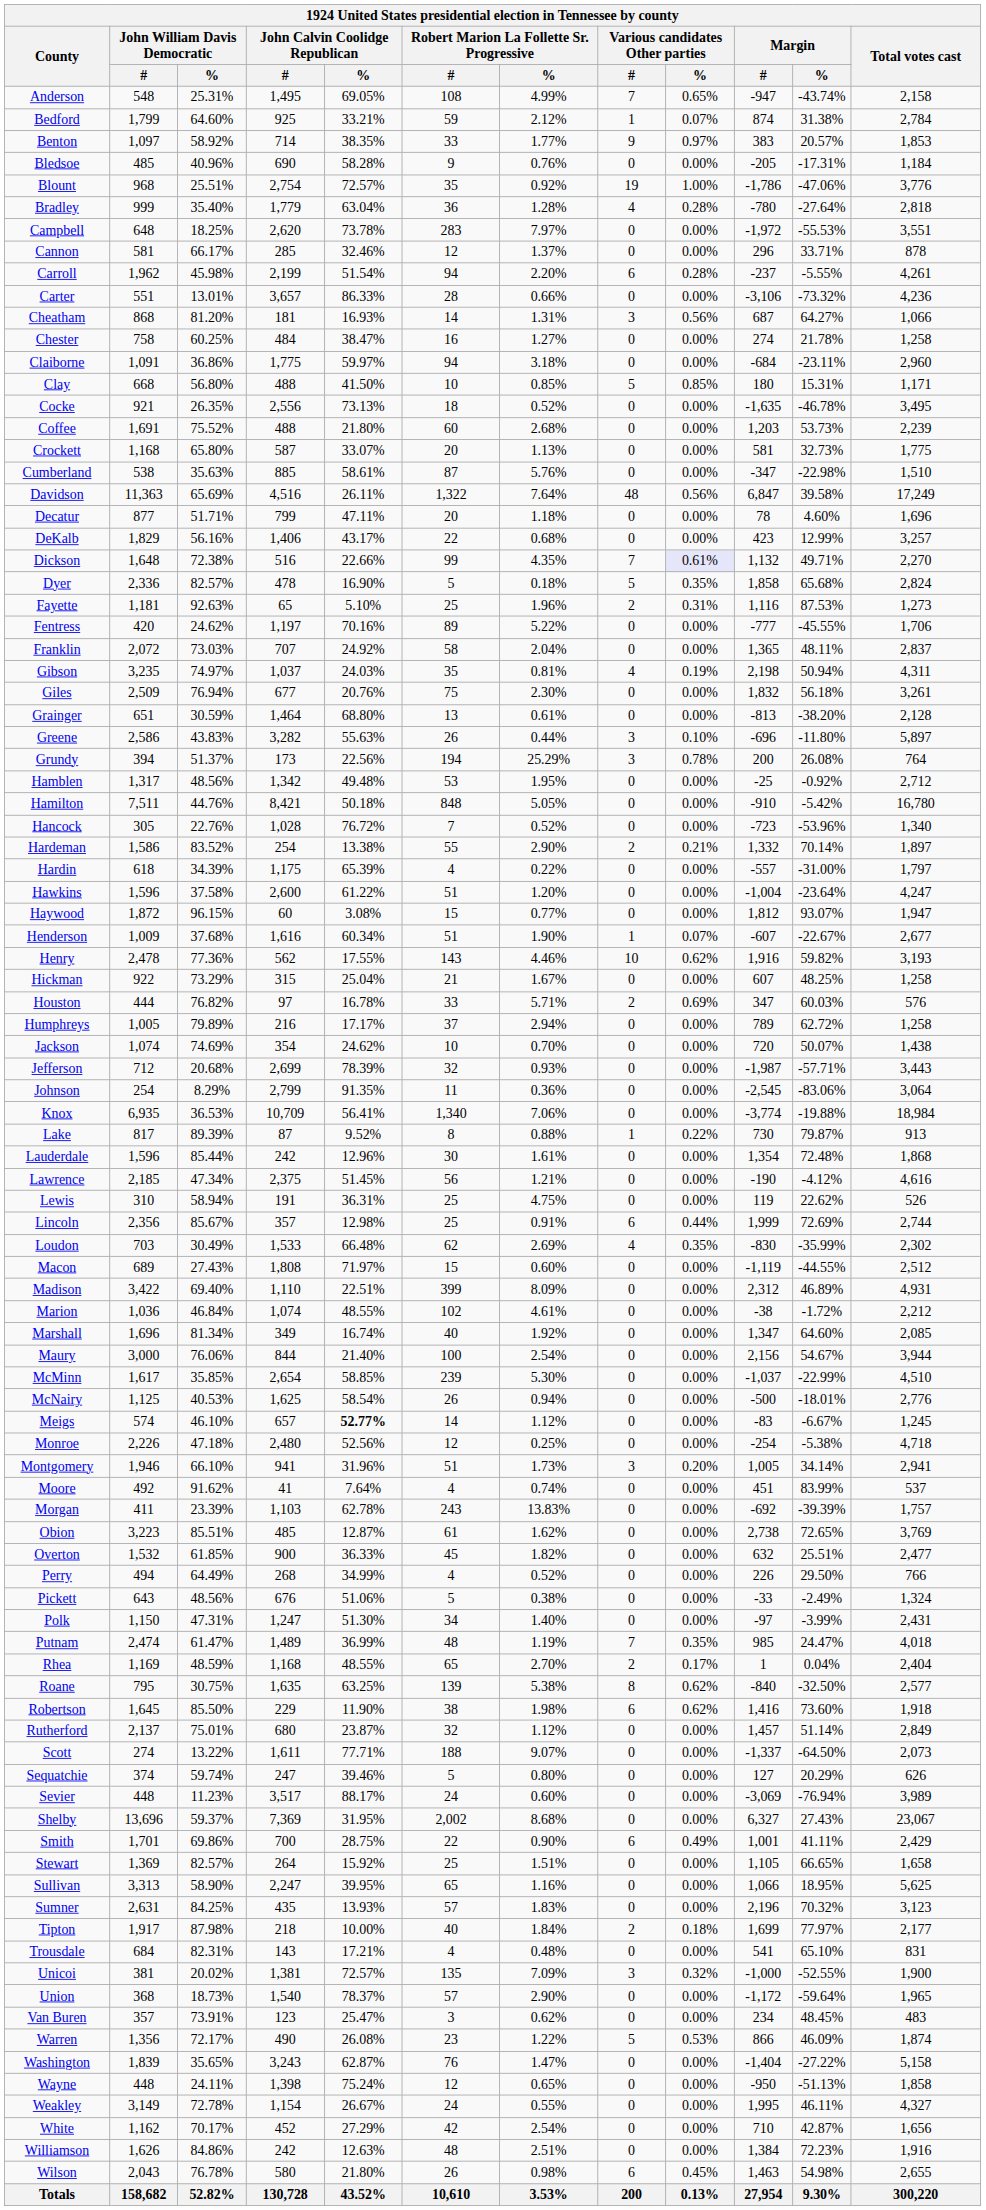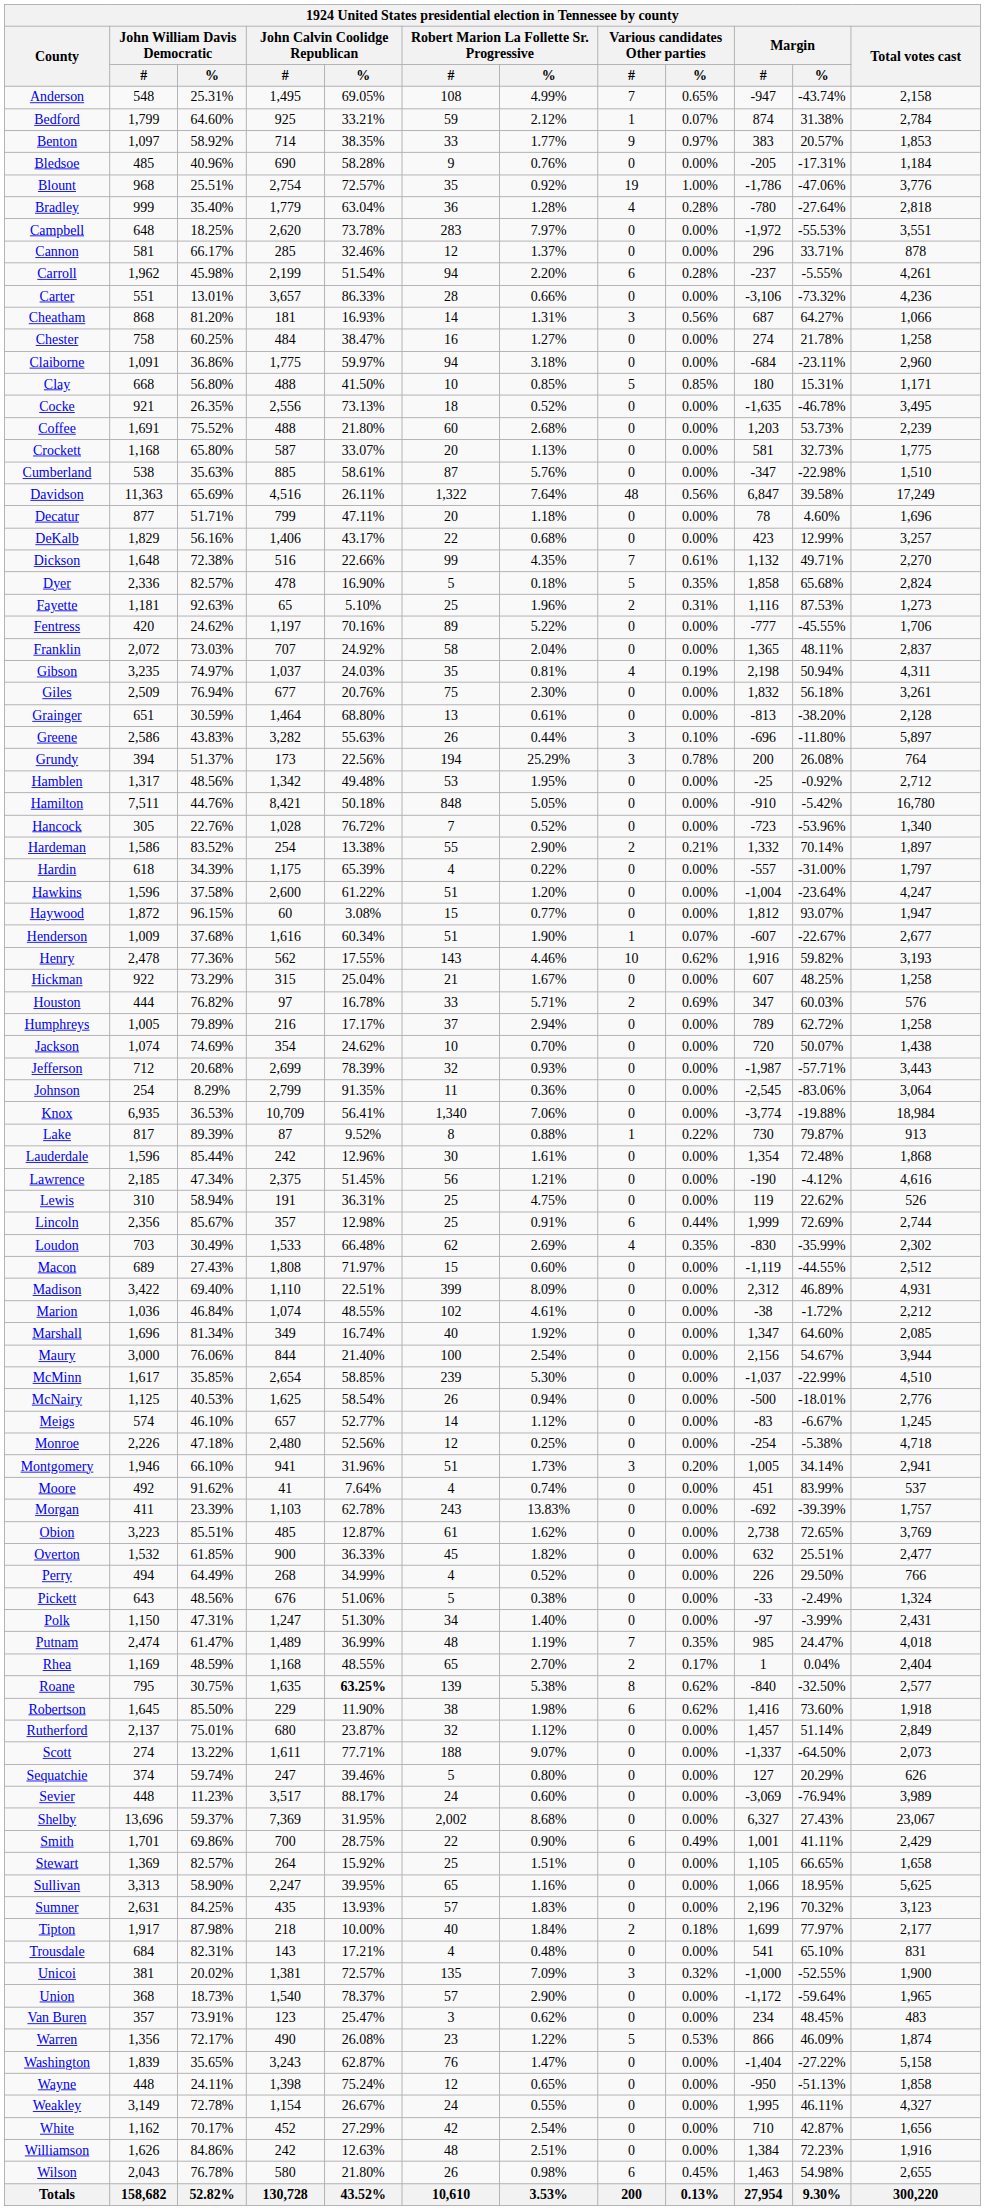(700, 561) lavender background -> (700, 561) no background
(363, 1422) bold -> (363, 1422) normal
(363, 1686) normal -> (363, 1686) bold
